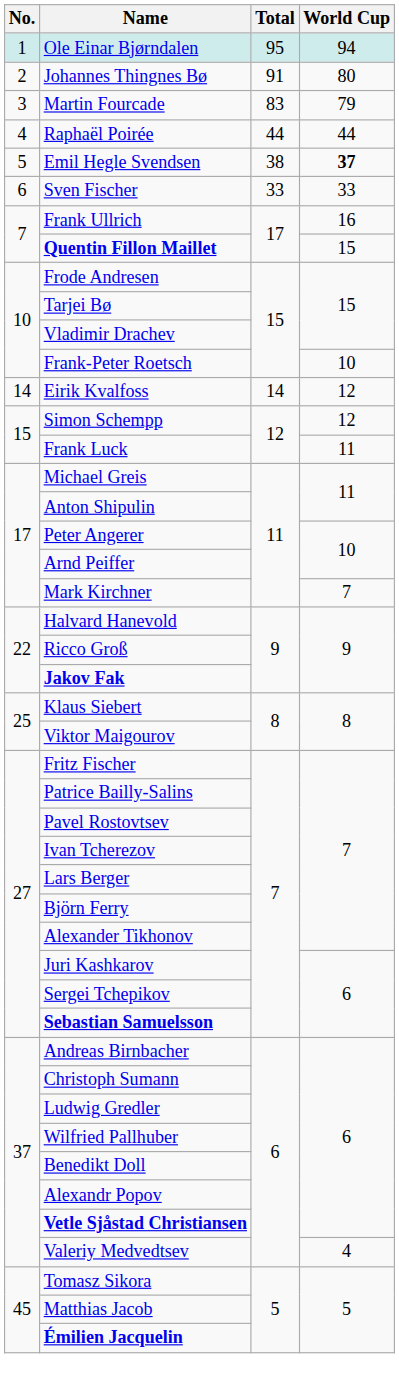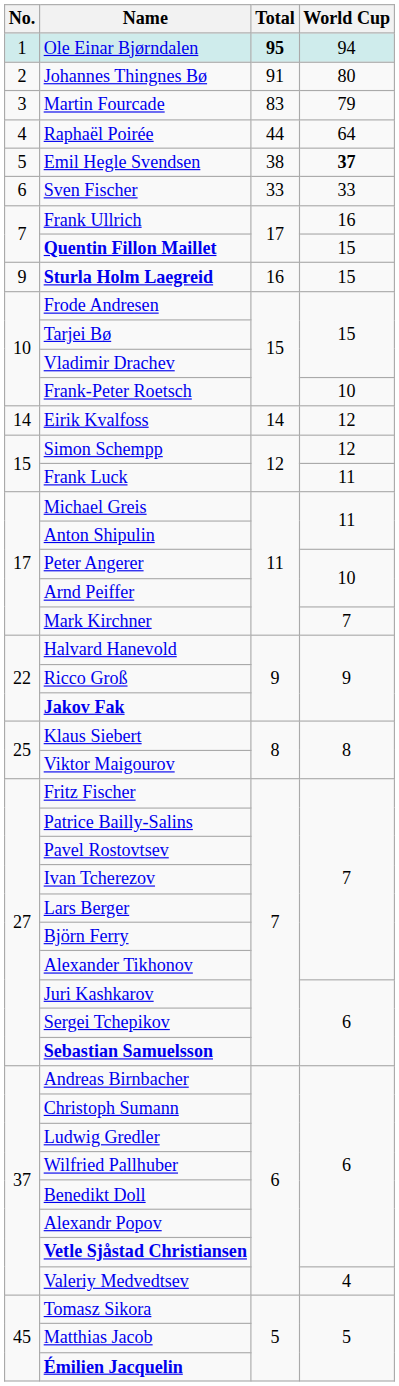(275, 47) normal -> (275, 47) bold
(347, 133) 44 -> (347, 133) 64
+ row: (128, 276)
